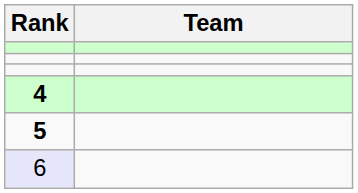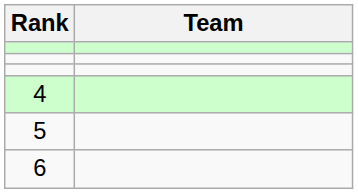(40, 93) bold -> (40, 93) normal
(40, 131) bold -> (40, 131) normal
(40, 168) lavender background -> (40, 168) no background
